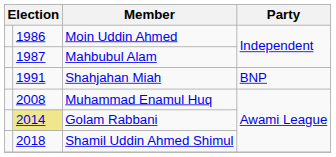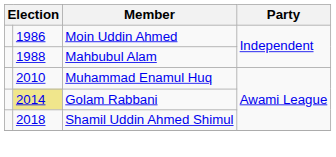(31, 57) 1987 -> (31, 57) 1988
- row: (113, 78)
(31, 99) 2008 -> (31, 78) 2010
